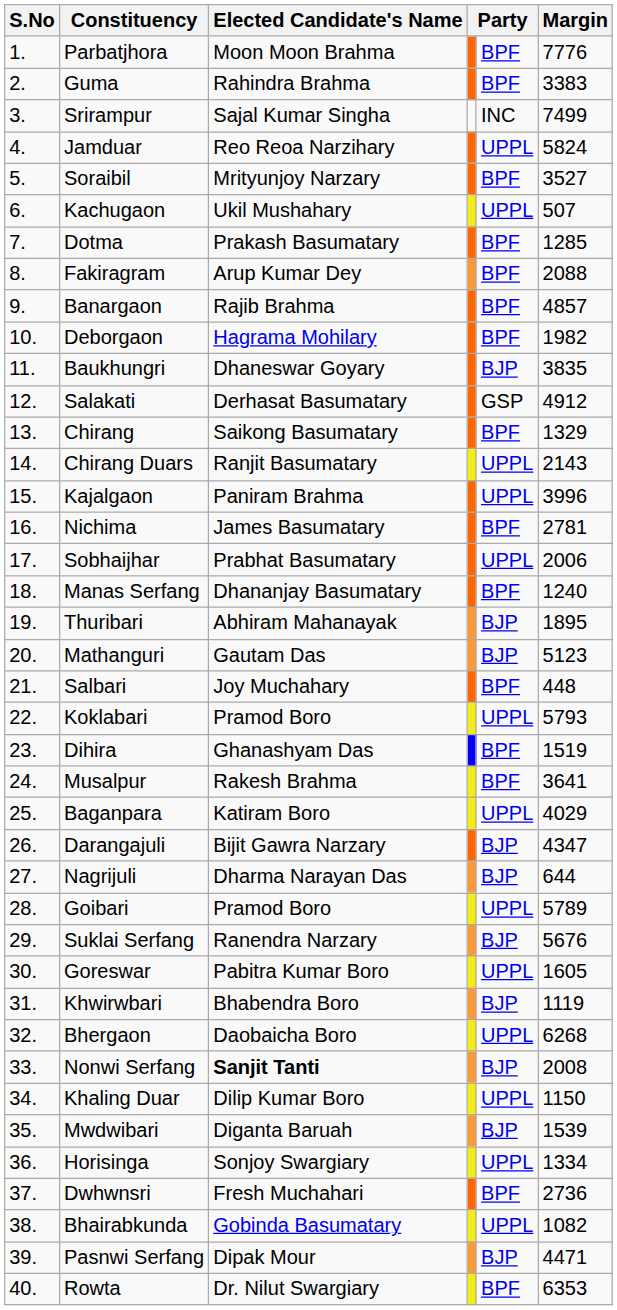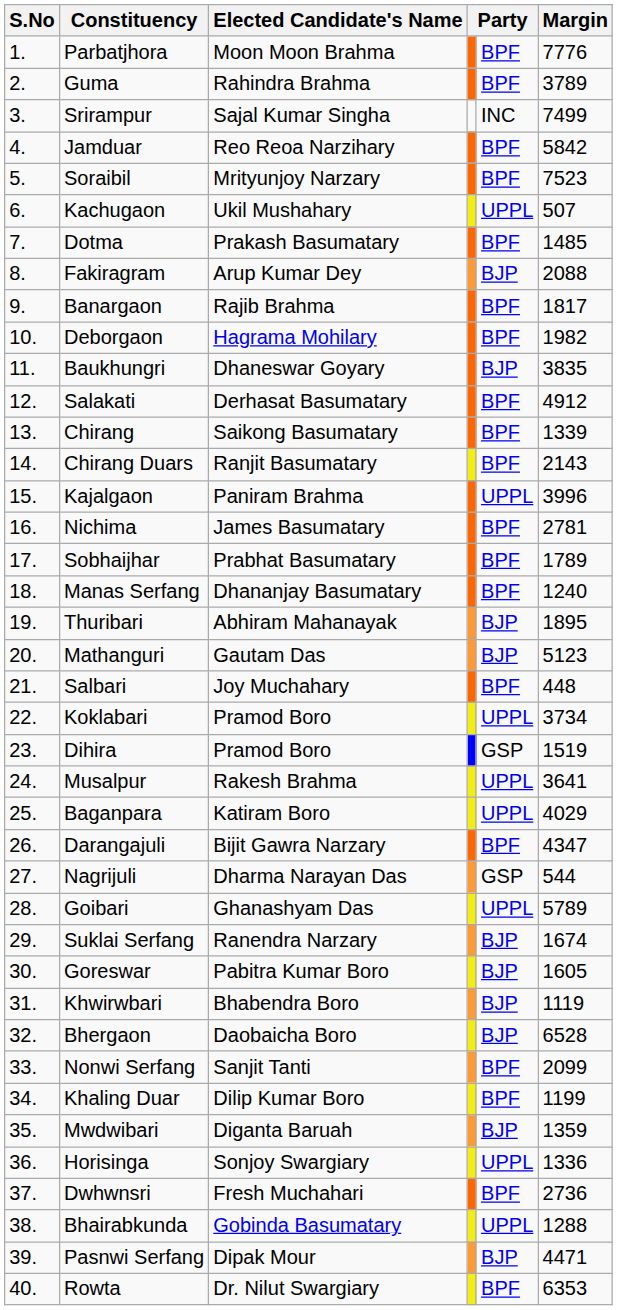(565, 83) 3383 -> (565, 83) 3789
(507, 147) UPPL -> (501, 147) BPF
(565, 147) 5824 -> (565, 147) 5842
(565, 178) 3527 -> (565, 178) 7523
(565, 242) 1285 -> (565, 242) 1485
(501, 274) BPF -> (499, 274) BJP
(565, 305) 4857 -> (565, 305) 1817
(502, 400) GSP -> (501, 400) BPF
(565, 432) 1329 -> (565, 432) 1339
(507, 464) UPPL -> (501, 464) BPF
(507, 559) UPPL -> (501, 559) BPF
(565, 559) 2006 -> (565, 559) 1789
(565, 718) 5793 -> (565, 718) 3734
(293, 749) Ghanashyam Das -> (272, 749) Pramod Boro
(501, 749) BPF -> (502, 749) GSP
(501, 781) BPF -> (507, 781) UPPL
(499, 845) BJP -> (501, 845) BPF
(499, 876) BJP -> (502, 876) GSP
(559, 876) 644 -> (559, 876) 544
(272, 908) Pramod Boro -> (293, 908) Ghanashyam Das
(565, 940) 5676 -> (565, 940) 1674
(507, 971) UPPL -> (499, 971) BJP
(507, 1035) UPPL -> (499, 1035) BJP
(565, 1035) 6268 -> (565, 1035) 6528
(266, 1067) bold -> (262, 1067) normal
(499, 1067) BJP -> (501, 1067) BPF
(565, 1067) 2008 -> (565, 1067) 2099
(507, 1098) UPPL -> (501, 1098) BPF
(564, 1098) 1150 -> (564, 1098) 1199
(565, 1130) 1539 -> (565, 1130) 1359
(565, 1162) 1334 -> (565, 1162) 1336
(565, 1225) 1082 -> (565, 1225) 1288
